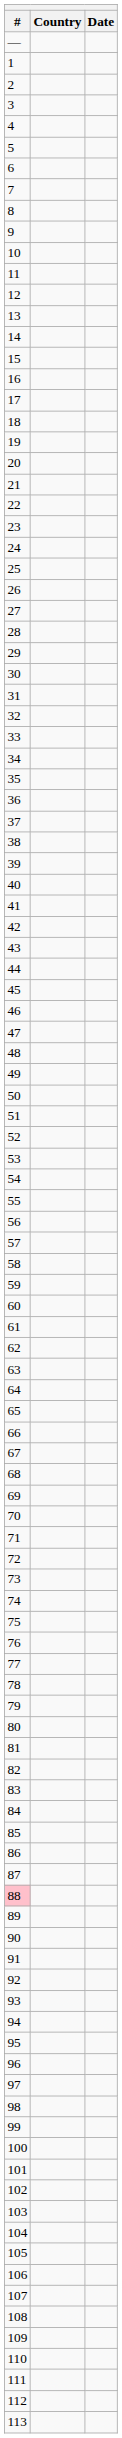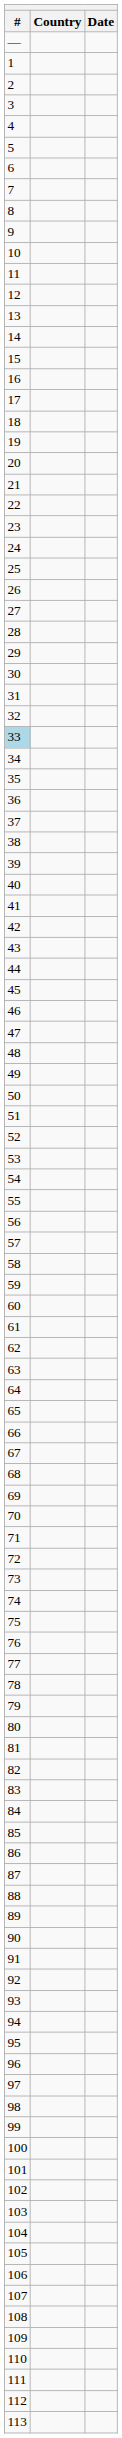(14, 737) no background -> (14, 737) lightblue background
(14, 1895) pink background -> (14, 1895) no background
